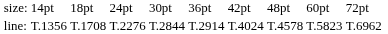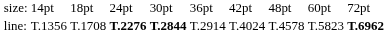(128, 25) normal -> (128, 25) bold
(167, 25) normal -> (168, 25) bold
(364, 25) normal -> (366, 25) bold
